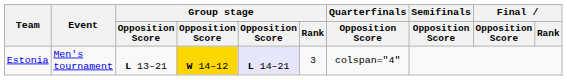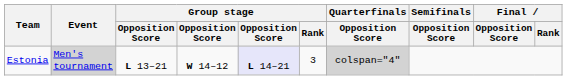(83, 60) no background -> (83, 60) lightgrey background
(207, 66) gold background -> (207, 66) no background
(368, 60) no background -> (368, 60) lightgrey background
